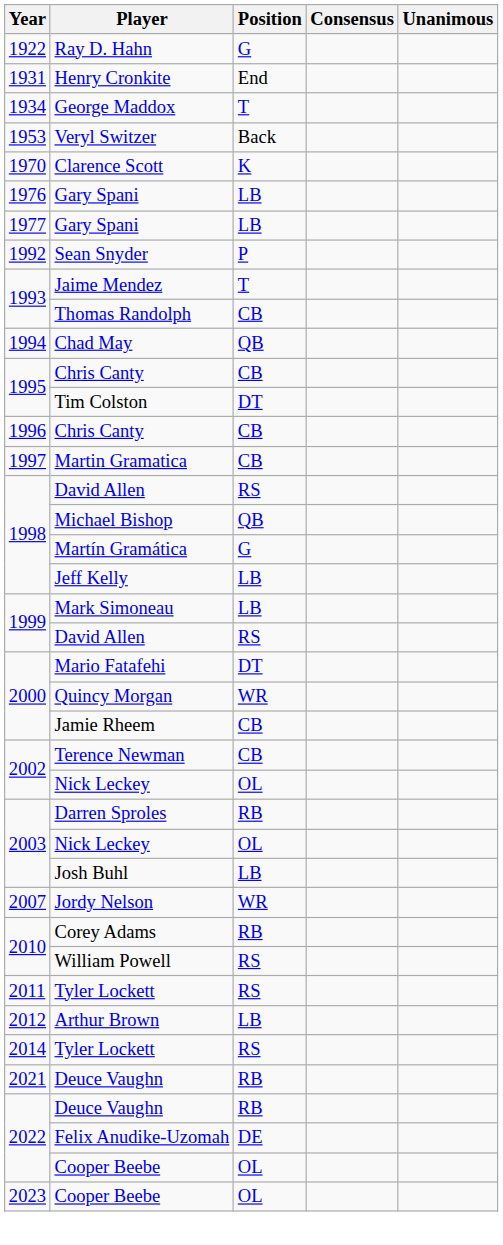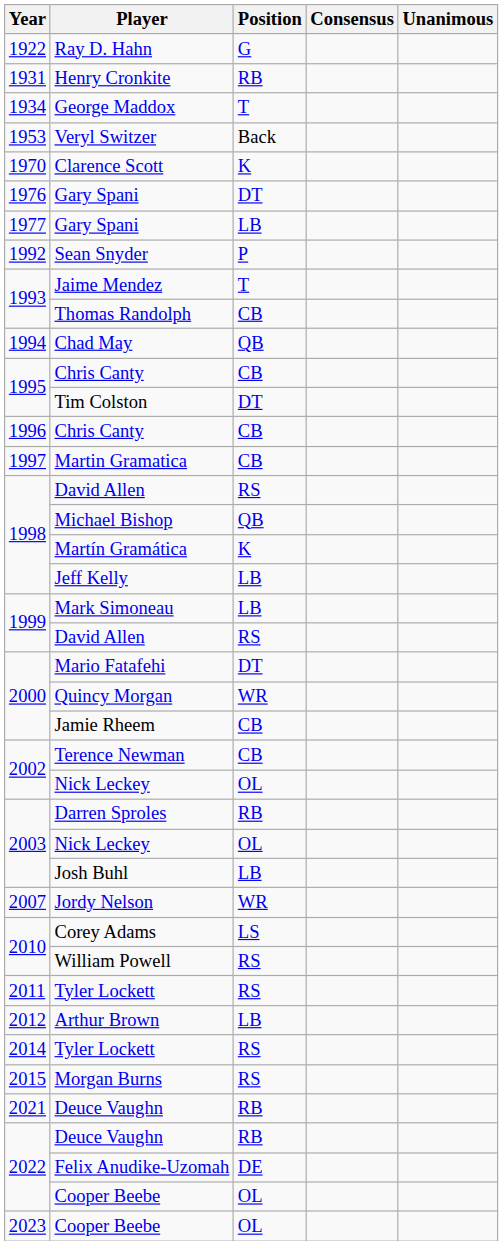(253, 78) End -> (250, 78) RB
(250, 195) LB -> (250, 195) DT
(245, 549) G -> (245, 549) K
(250, 931) RB -> (249, 931) LS
+ row: (27, 1078)
